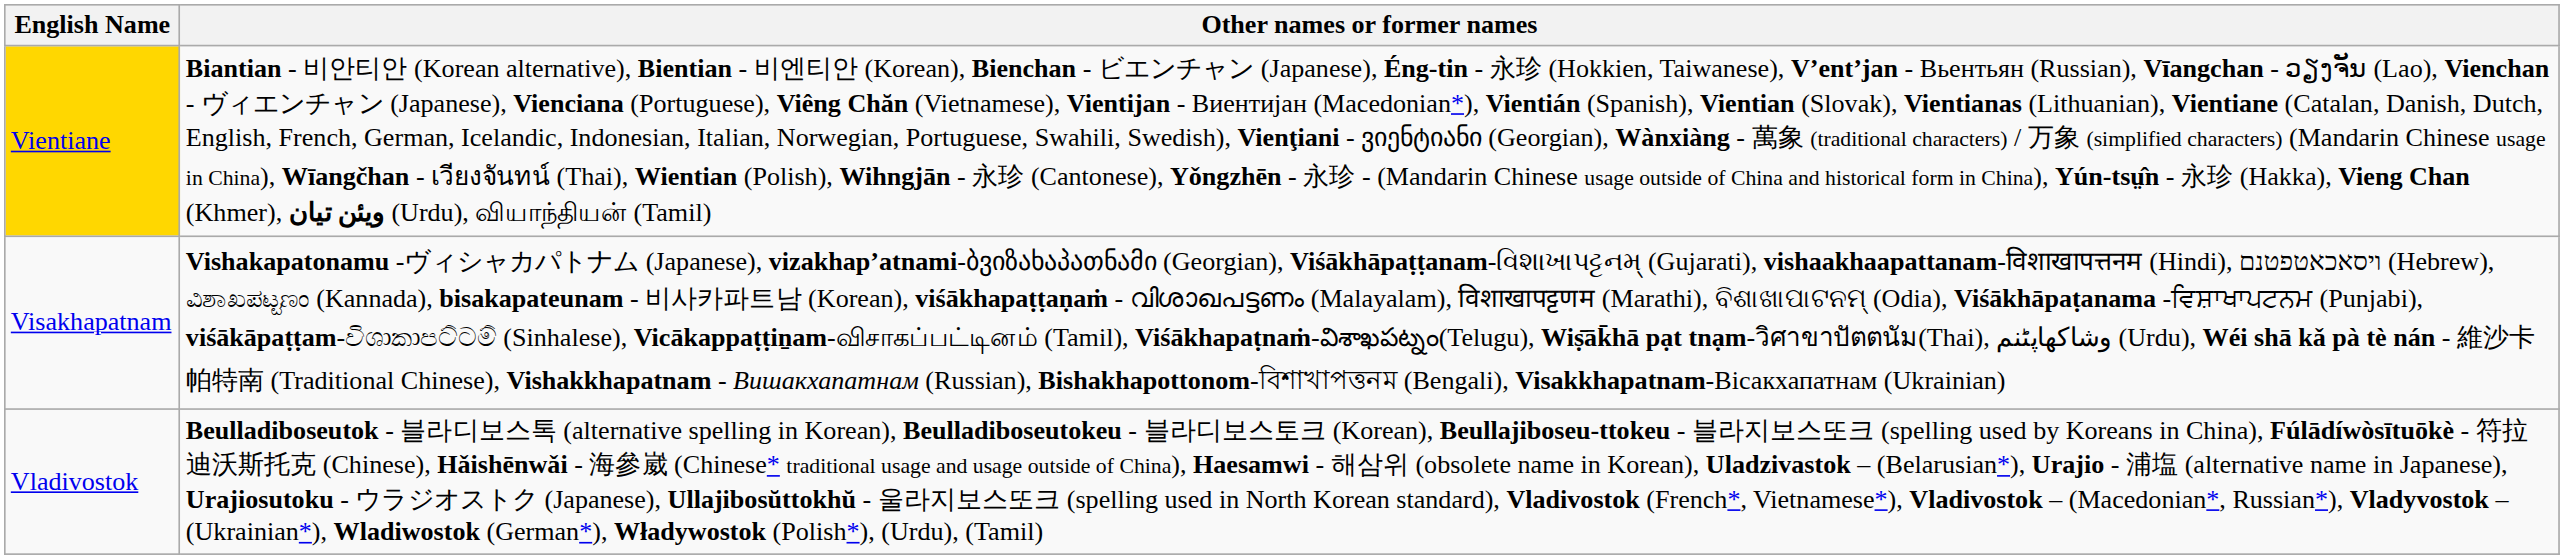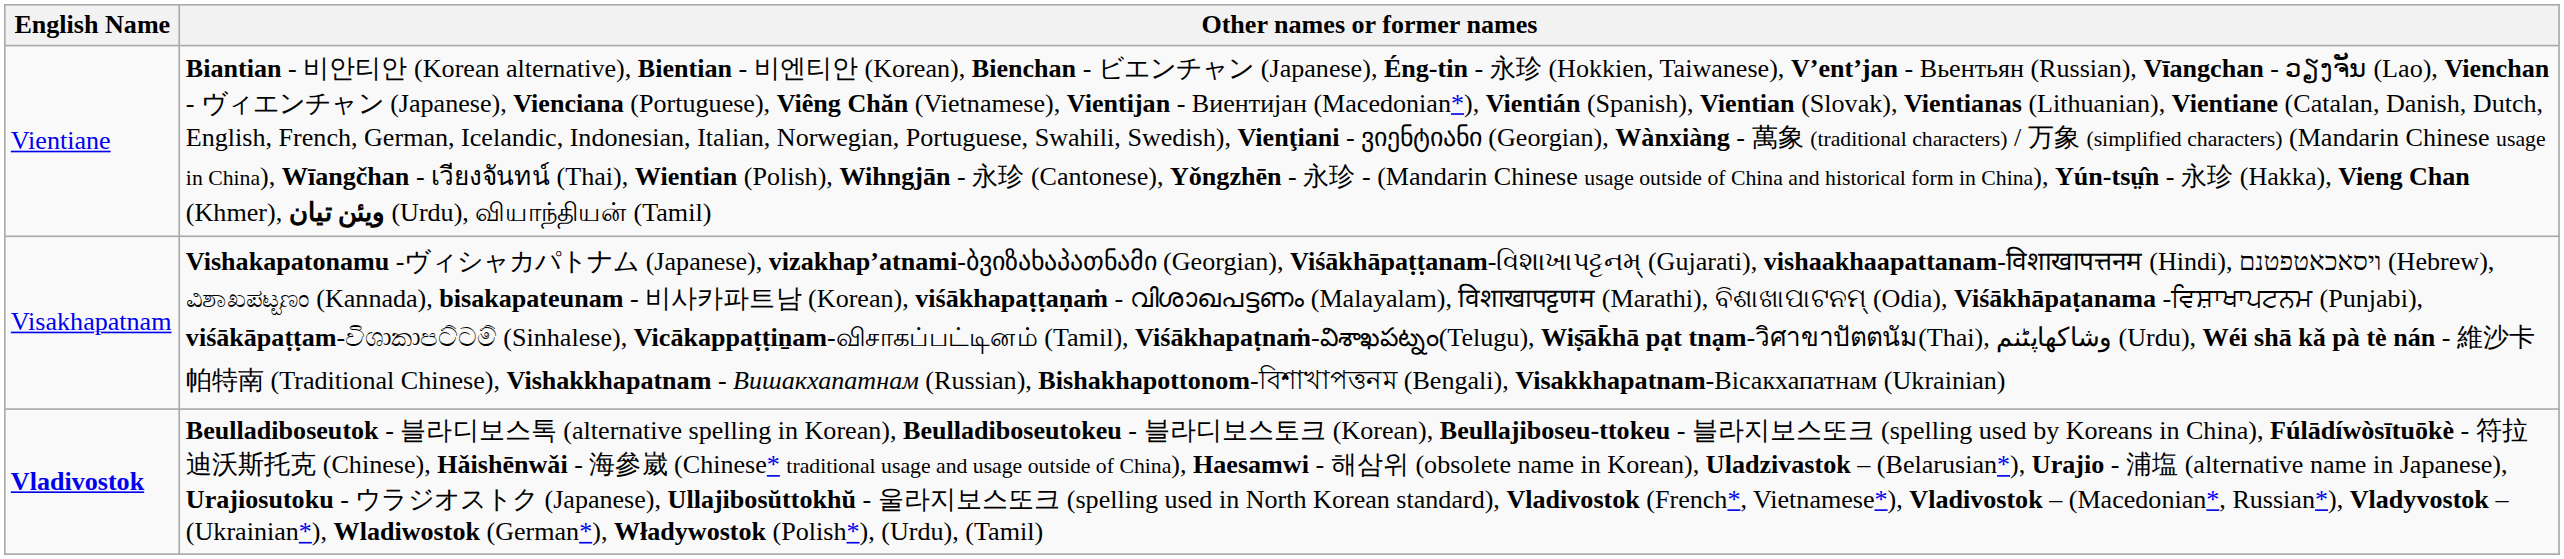(61, 140) gold background -> (61, 140) no background
(75, 480) normal -> (77, 480) bold
